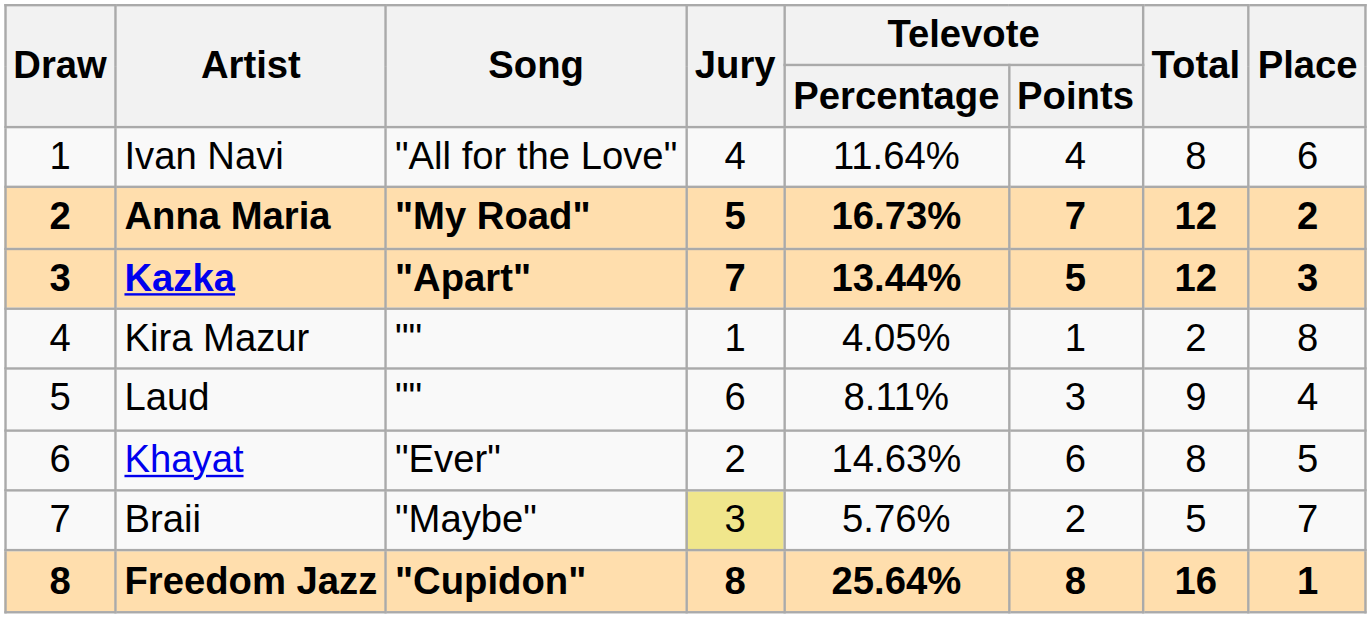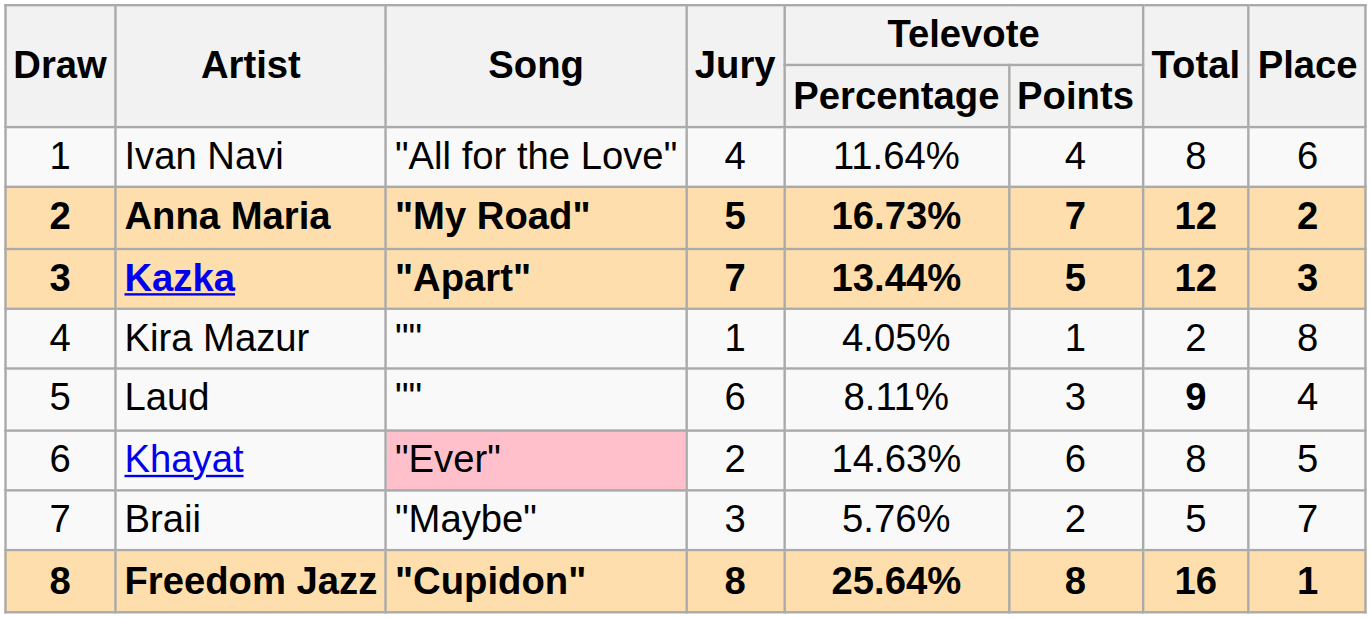(1196, 398) normal -> (1196, 398) bold
(448, 459) no background -> (448, 459) pink background
(735, 519) khaki background -> (735, 519) no background
